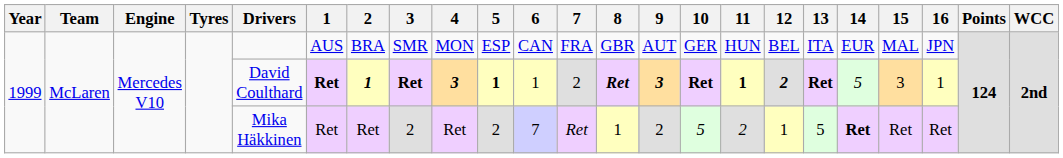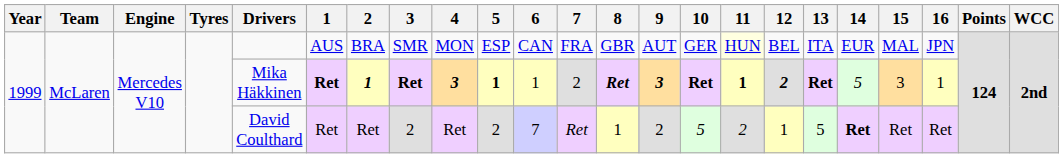(743, 45) no background -> (743, 45) lightyellow background
(269, 82) David Coulthard -> (269, 82) Mika Häkkinen
(269, 129) Mika Häkkinen -> (269, 129) David Coulthard
